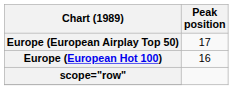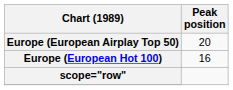(205, 42) 17 -> (205, 42) 20
